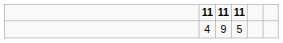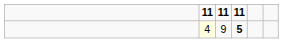(207, 29) no background -> (207, 29) lightyellow background
(239, 29) normal -> (239, 29) bold
